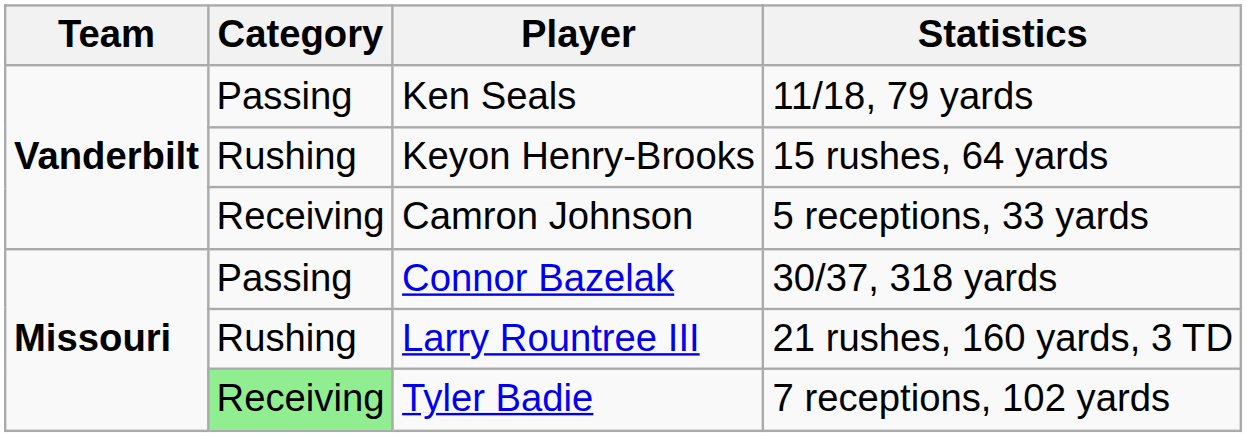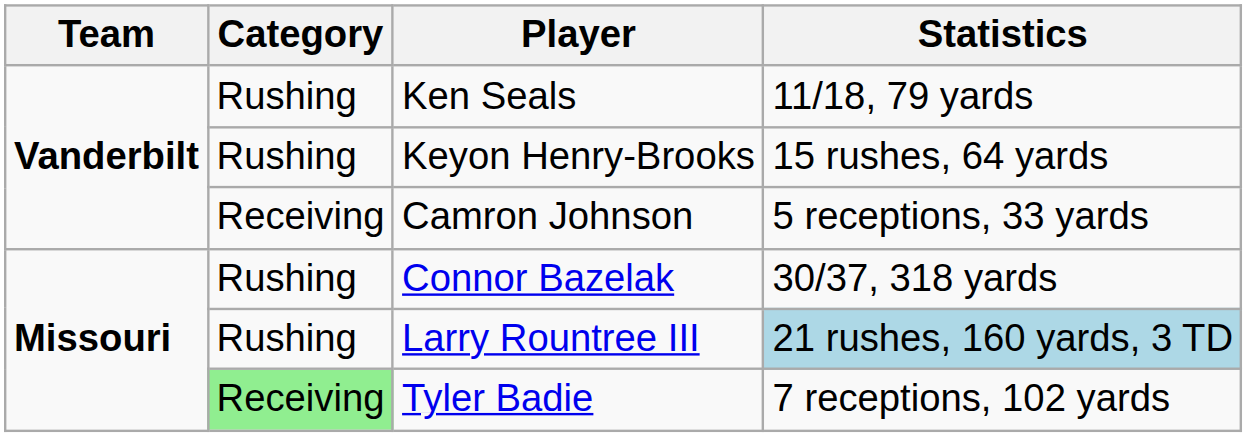(285, 95) Passing -> (287, 95) Rushing
(285, 277) Passing -> (287, 277) Rushing
(1003, 338) no background -> (1003, 338) lightblue background
